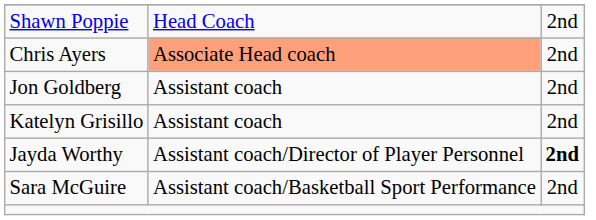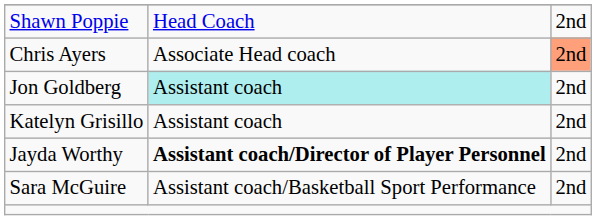(244, 54) lightsalmon background -> (244, 54) no background
(562, 54) no background -> (571, 54) lightsalmon background
(218, 87) no background -> (218, 87) paleturquoise background
(338, 154) normal -> (349, 154) bold
(562, 154) bold -> (571, 154) normal
